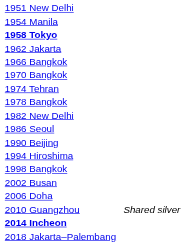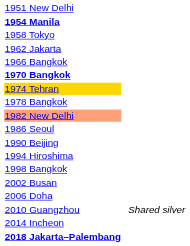(31, 21) normal -> (32, 21) bold
(31, 35) bold -> (30, 35) normal
(36, 75) normal -> (38, 75) bold
(32, 89) no background -> (32, 89) gold background
(39, 115) no background -> (39, 115) lightsalmon background
(36, 223) bold -> (34, 223) normal
(60, 236) normal -> (63, 236) bold
